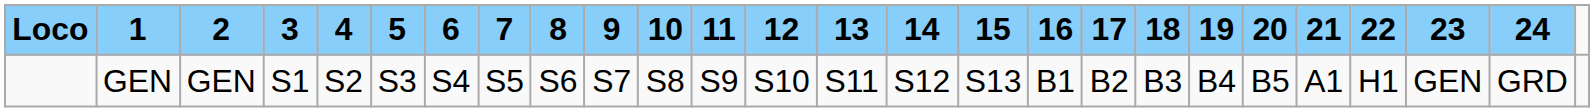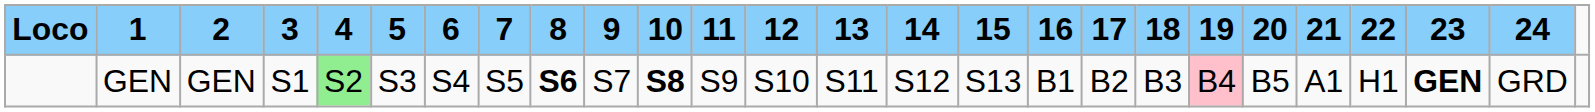(344, 80) no background -> (344, 80) lightgreen background
(558, 80) normal -> (558, 80) bold
(665, 80) normal -> (665, 80) bold
(1216, 80) no background -> (1216, 80) pink background
(1448, 80) normal -> (1448, 80) bold
